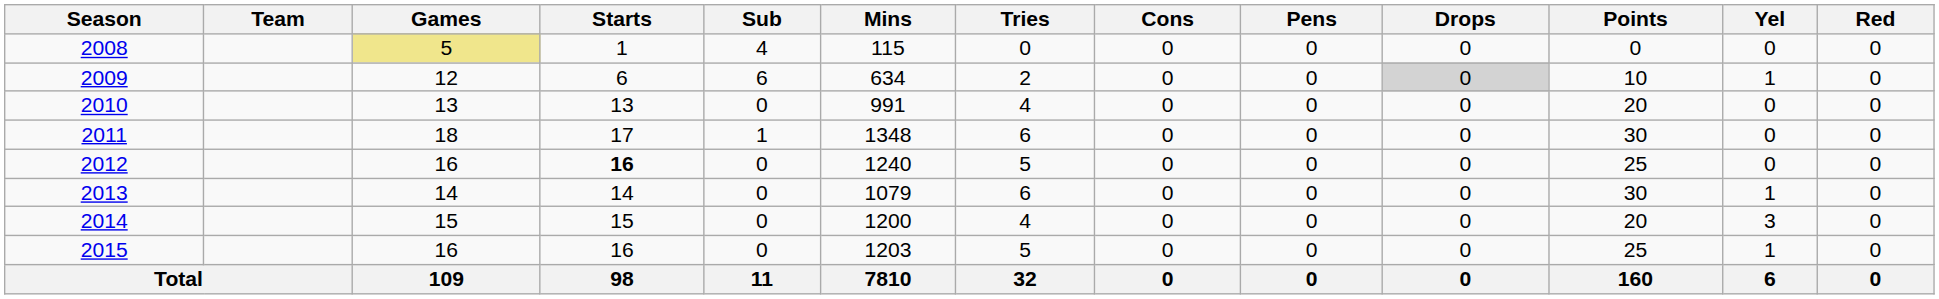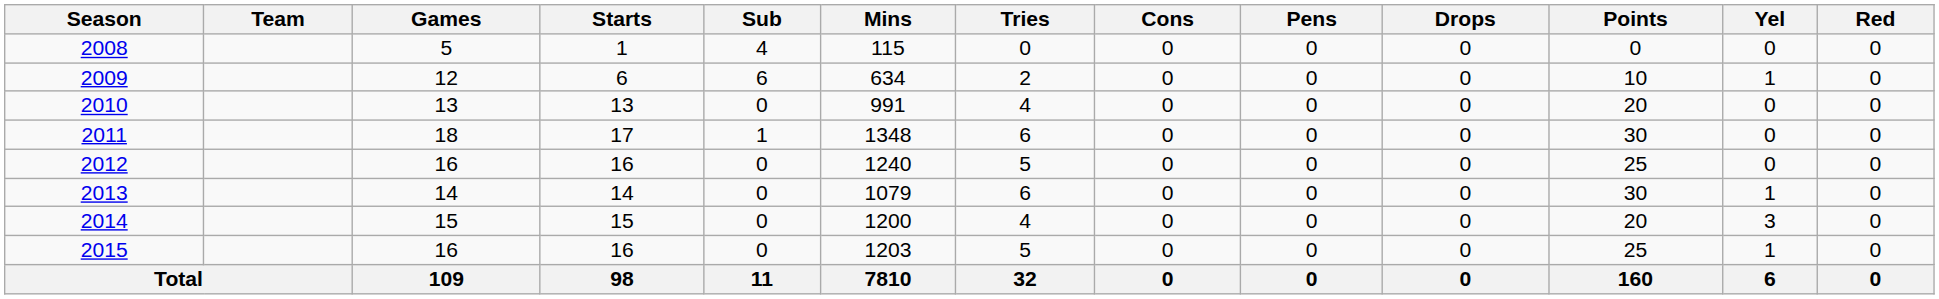(446, 48) khaki background -> (446, 48) no background
(1465, 77) lightgrey background -> (1465, 77) no background
(622, 163) bold -> (622, 163) normal
